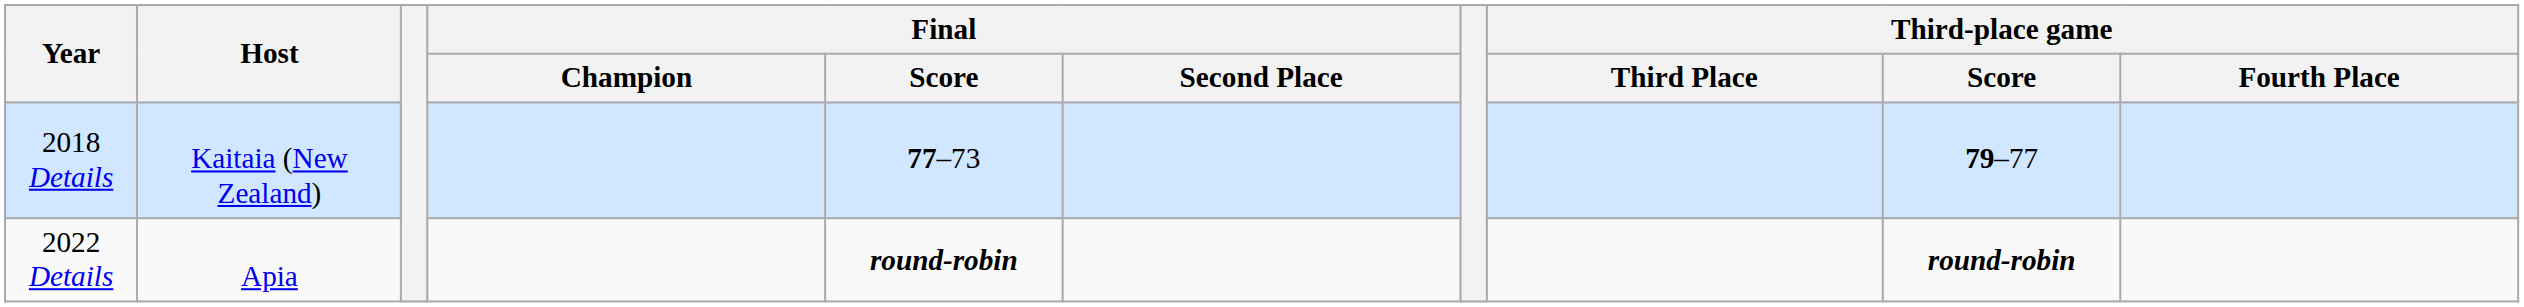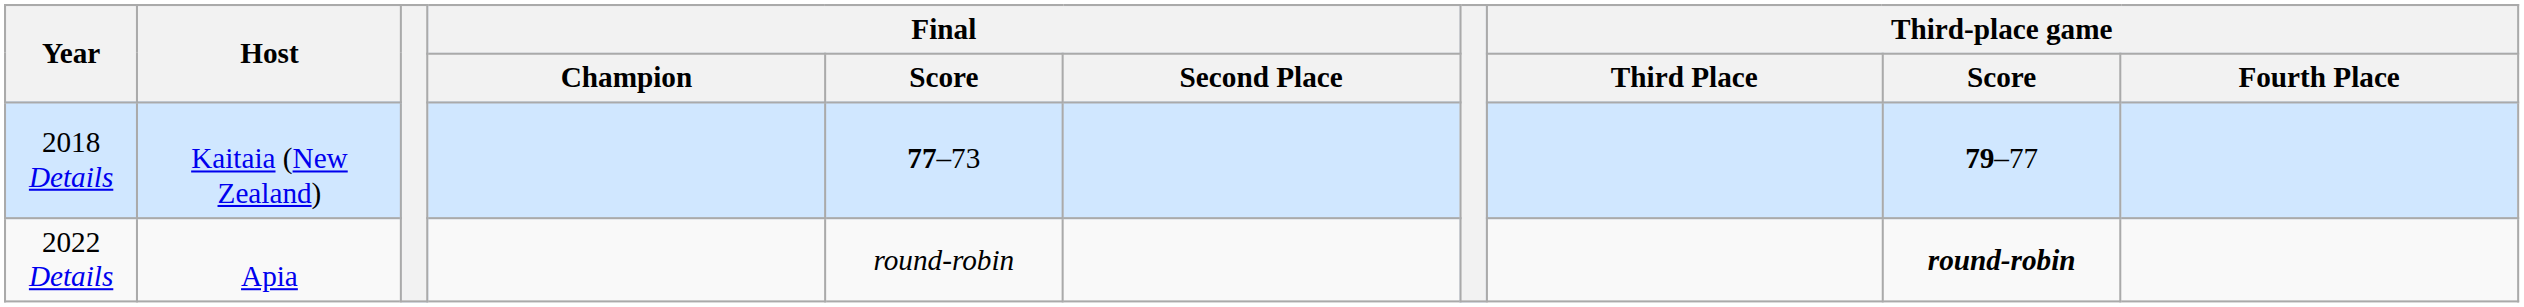(944, 259) bold -> (944, 259) normal
